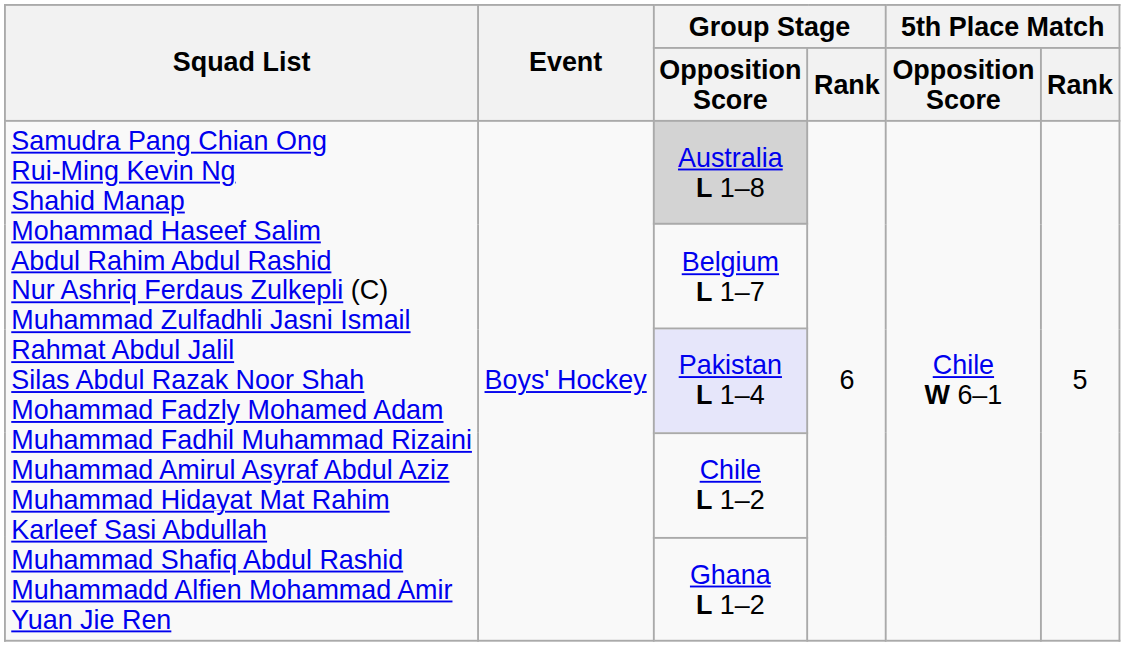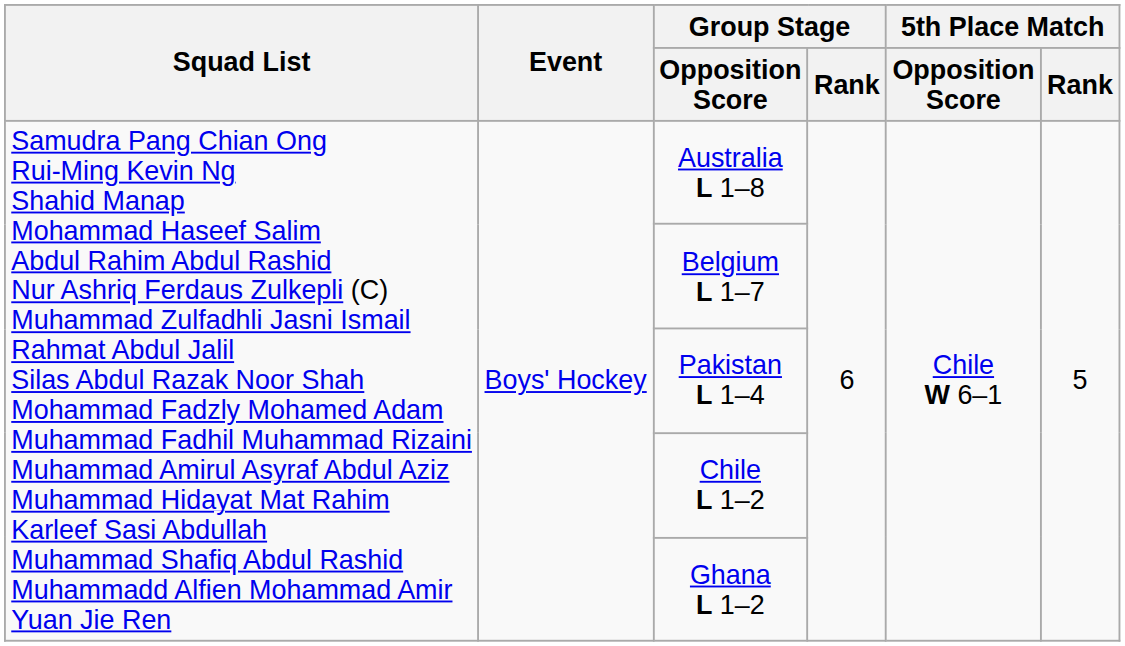(730, 172) lightgrey background -> (730, 172) no background
(730, 381) lavender background -> (730, 381) no background
